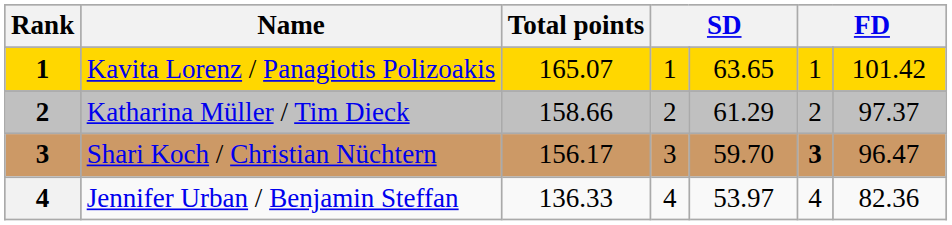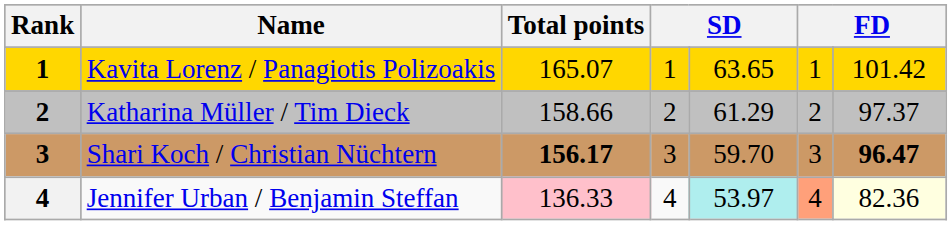(576, 154) normal -> (576, 154) bold
(815, 154) bold -> (815, 154) normal
(889, 154) normal -> (889, 154) bold
(576, 197) no background -> (576, 197) pink background
(744, 197) no background -> (744, 197) paleturquoise background
(815, 197) no background -> (815, 197) lightsalmon background
(889, 197) no background -> (889, 197) lightyellow background
